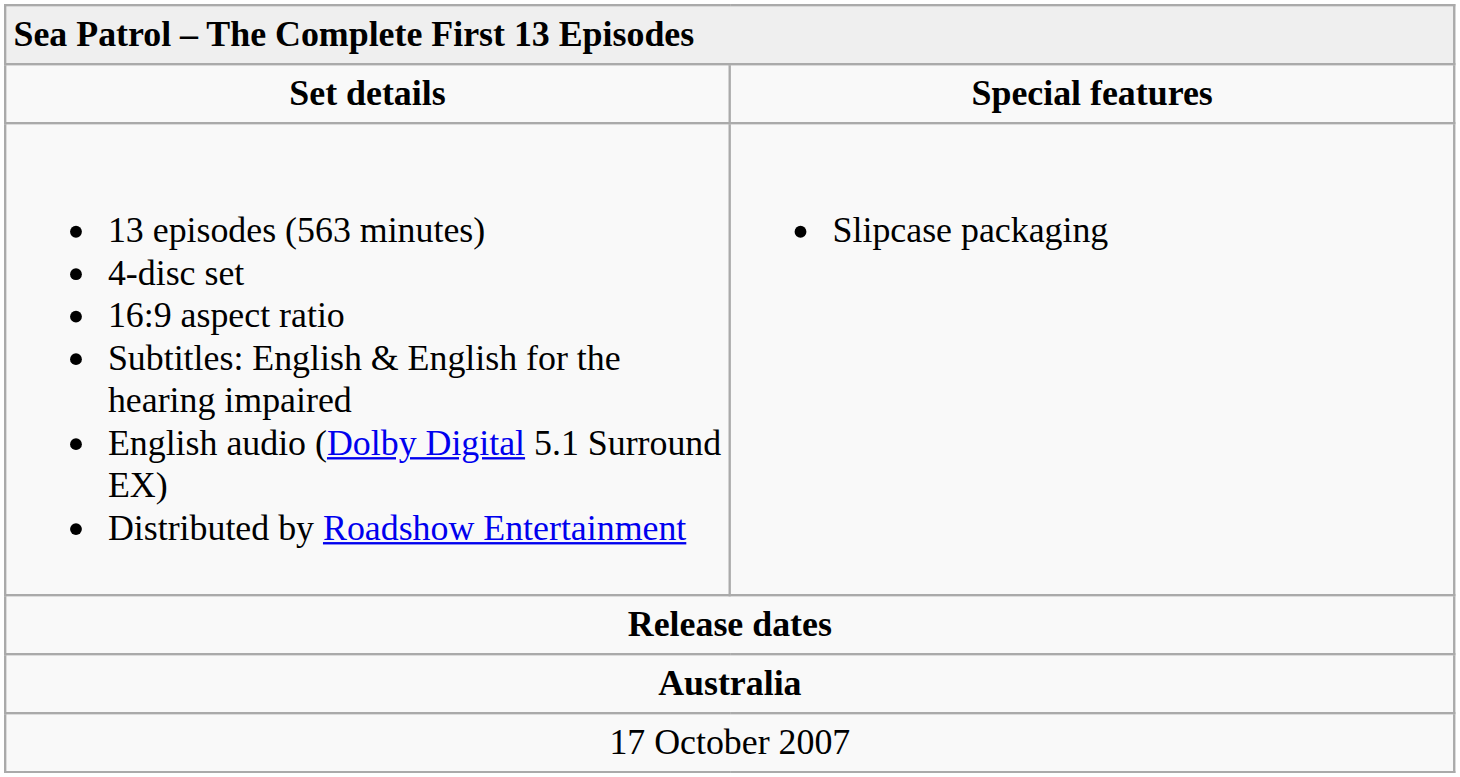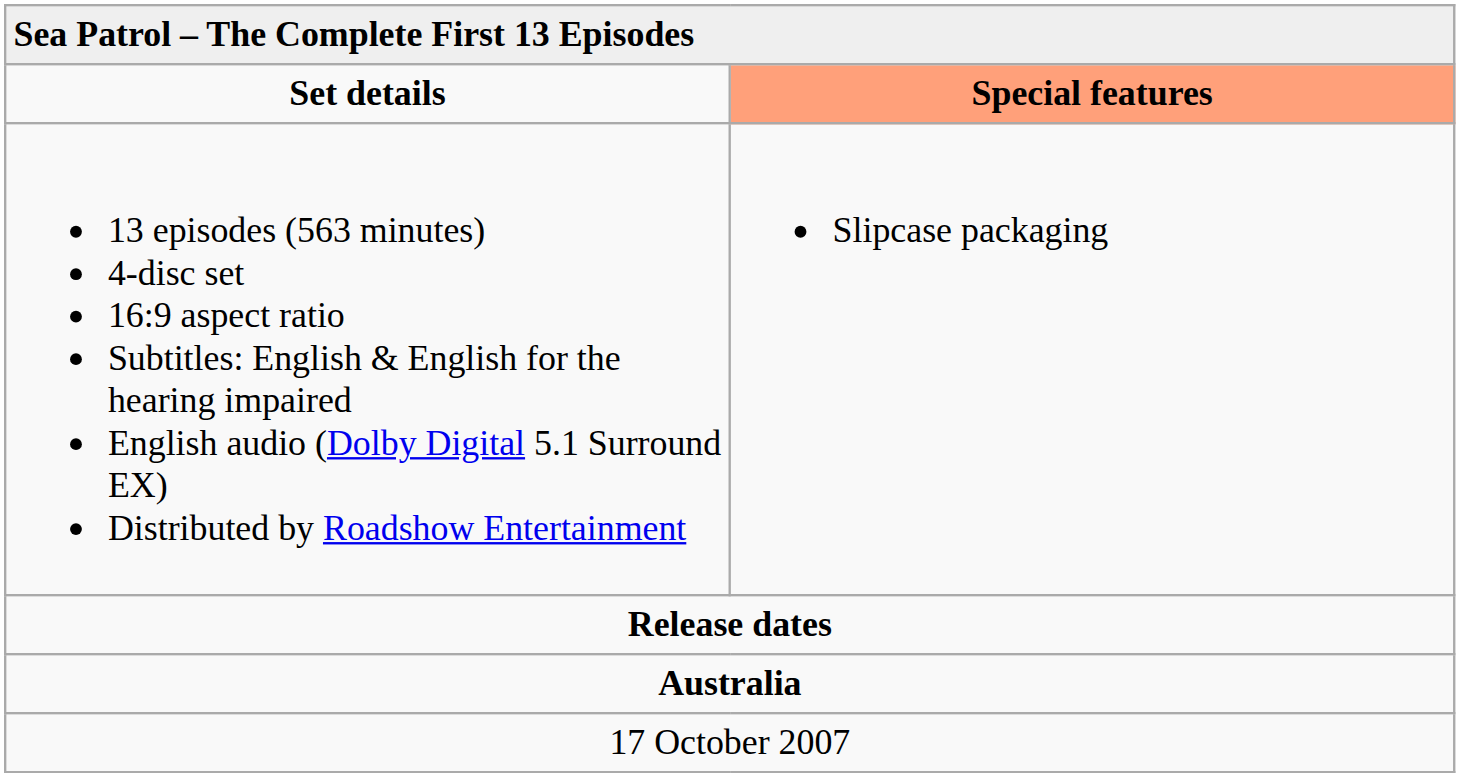(1092, 93) no background -> (1092, 93) lightsalmon background
